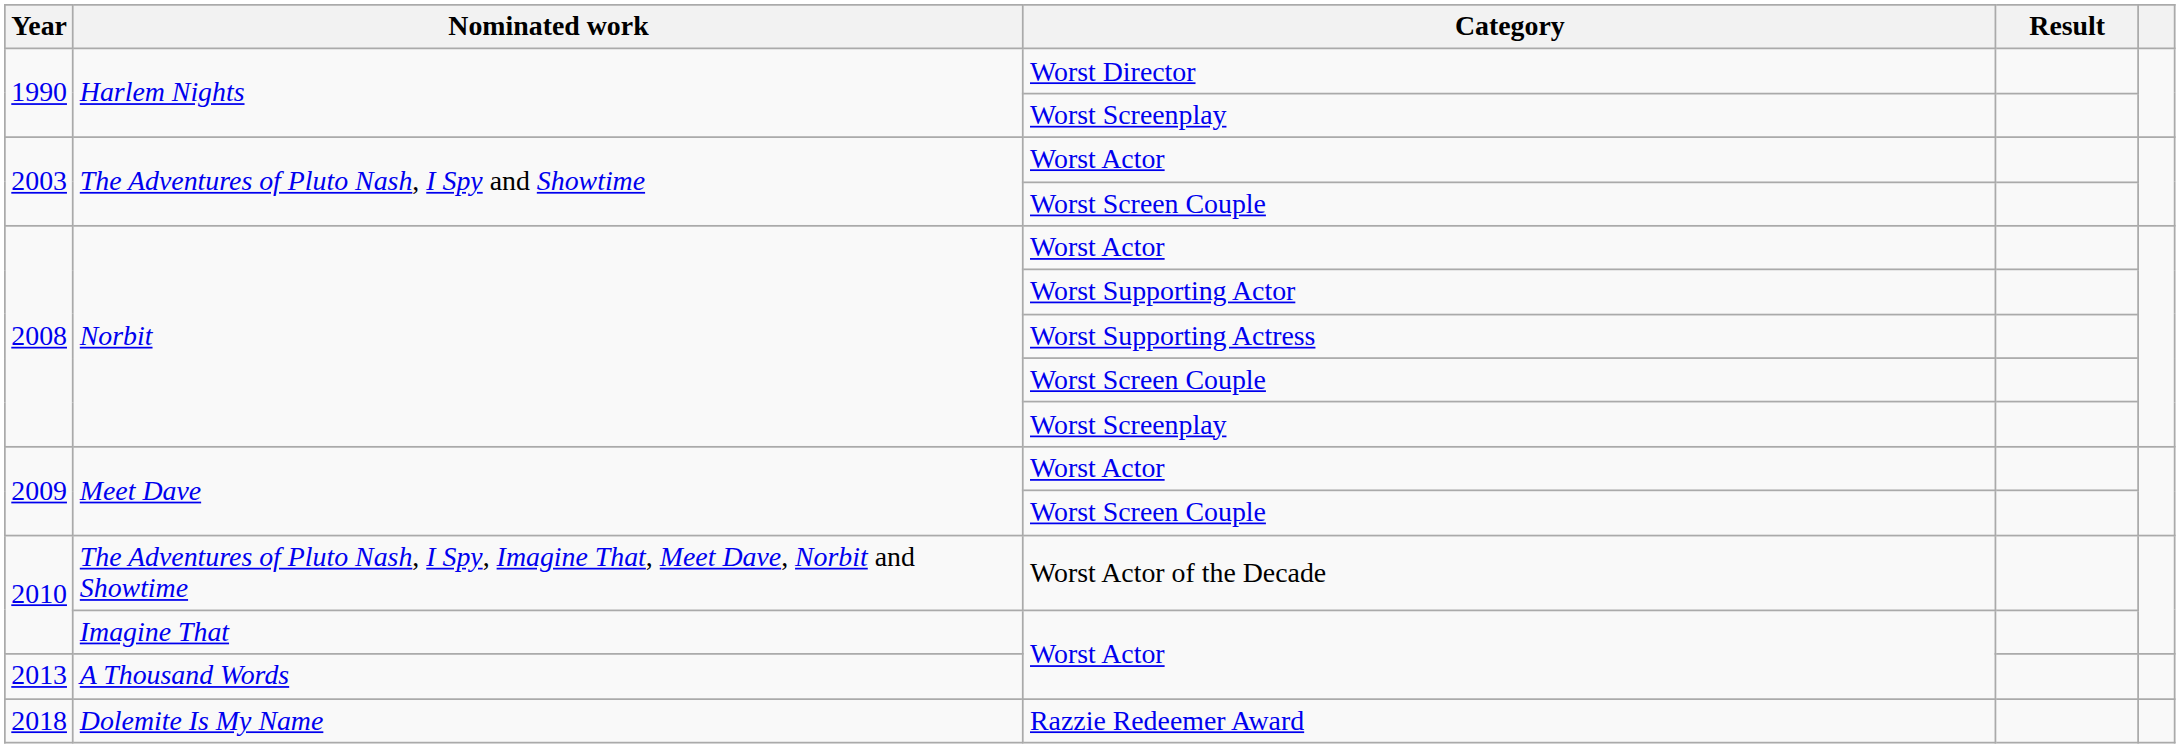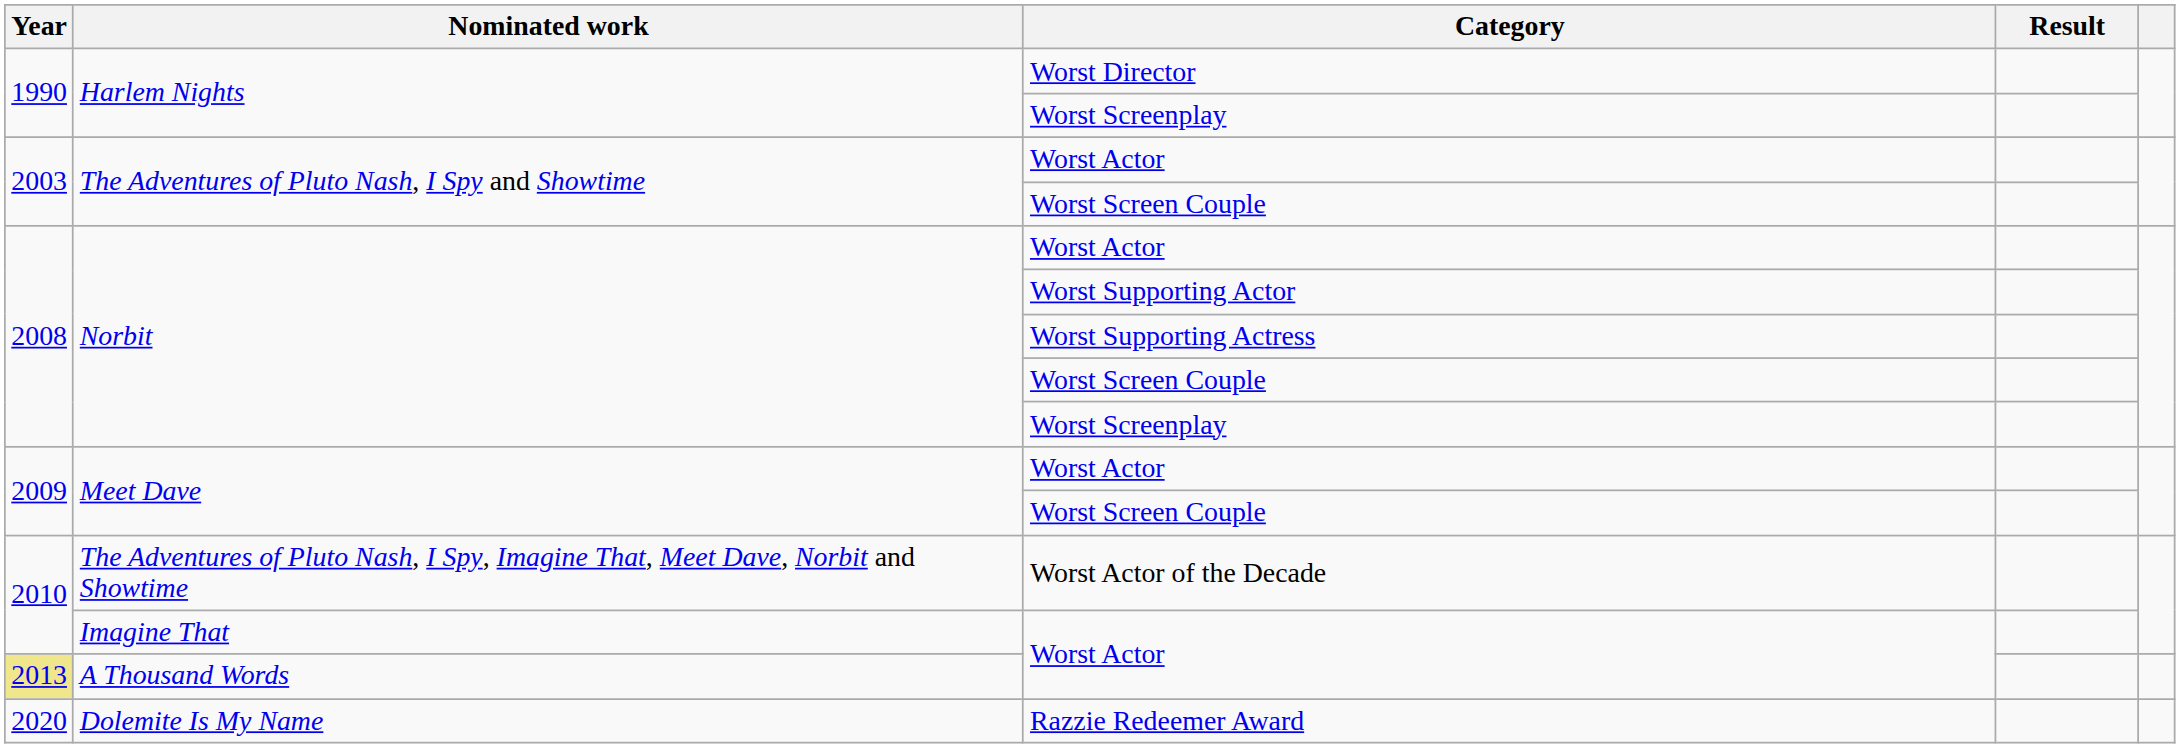(39, 676) no background -> (39, 676) khaki background
(39, 720) 2018 -> (39, 720) 2020
